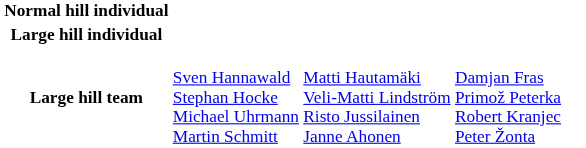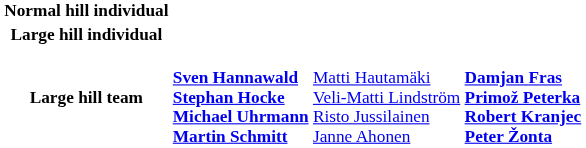(236, 107) normal -> (241, 107) bold
(508, 107) normal -> (523, 107) bold
